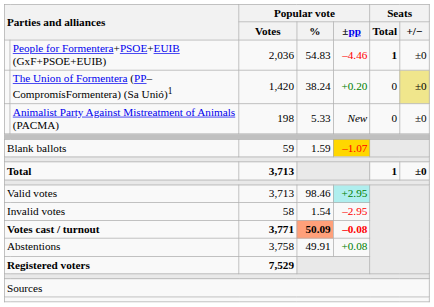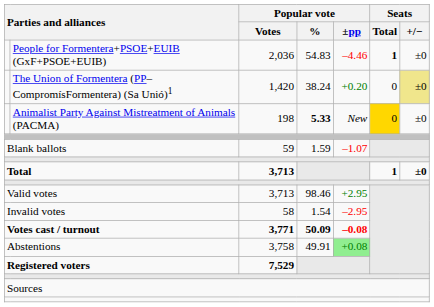(321, 118) normal -> (321, 118) bold
(394, 118) no background -> (394, 118) gold background
(355, 148) gold background -> (355, 148) no background
(354, 194) paleturquoise background -> (354, 194) no background
(318, 229) lightsalmon background -> (318, 229) no background
(354, 247) no background -> (354, 247) lightgreen background
